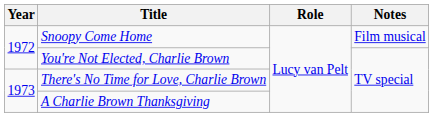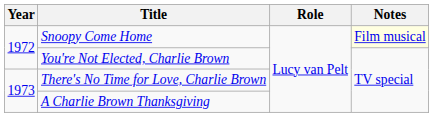(390, 36) no background -> (390, 36) lightyellow background
